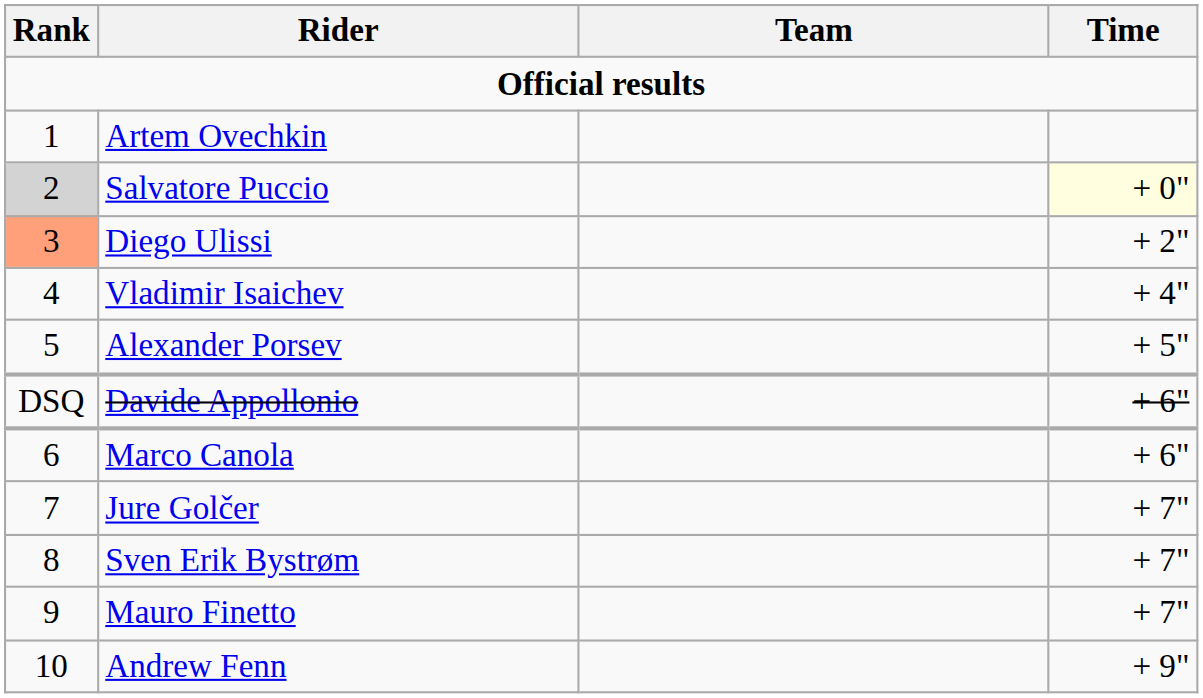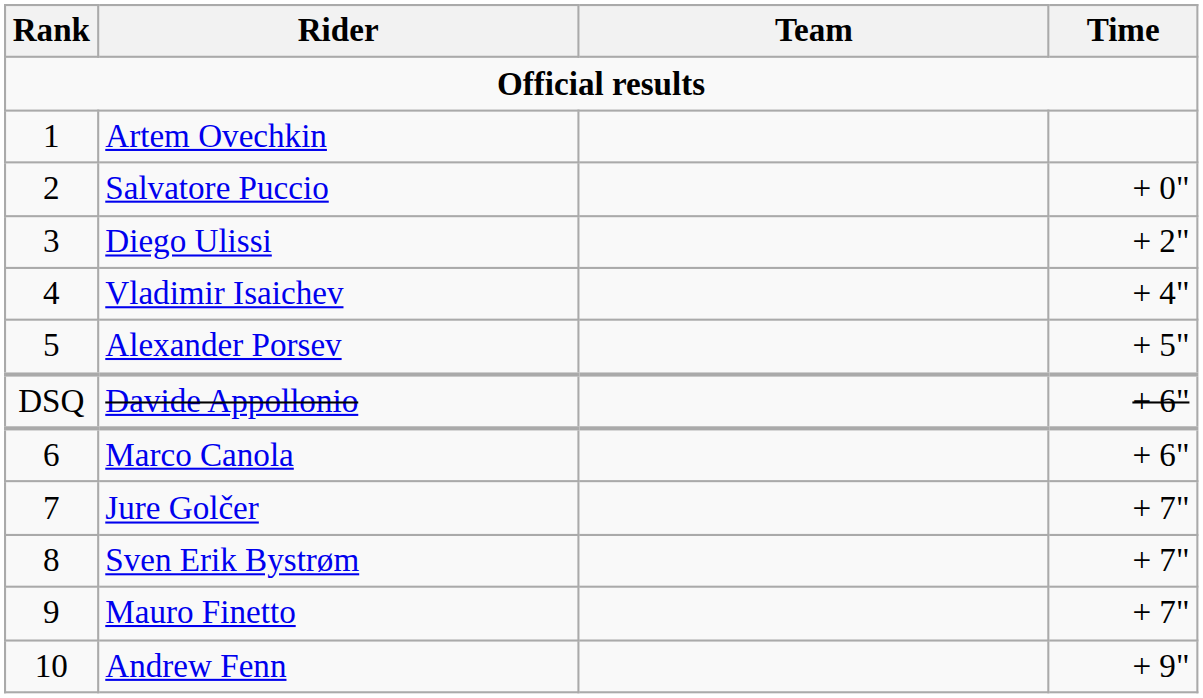(51, 188) lightgrey background -> (51, 188) no background
(1161, 188) lightyellow background -> (1161, 188) no background
(51, 240) lightsalmon background -> (51, 240) no background
